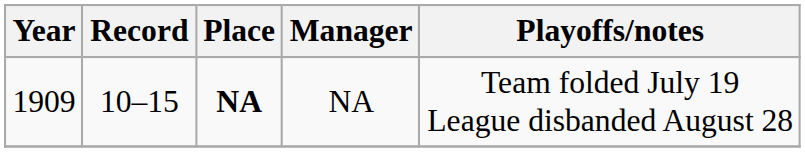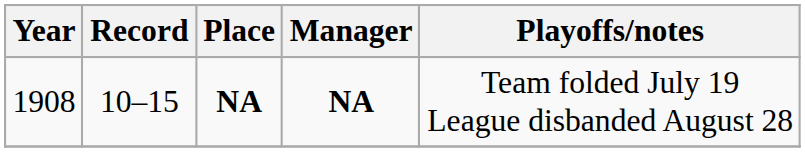(44, 101) 1909 -> (44, 101) 1908
(351, 101) normal -> (351, 101) bold
